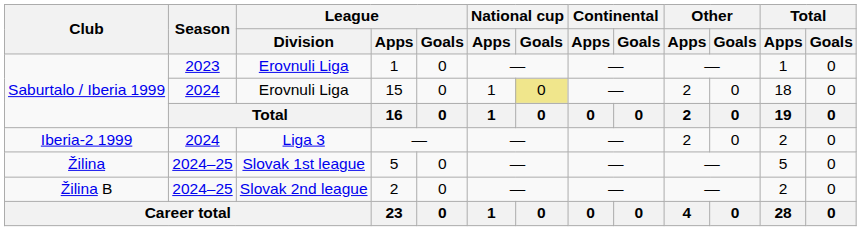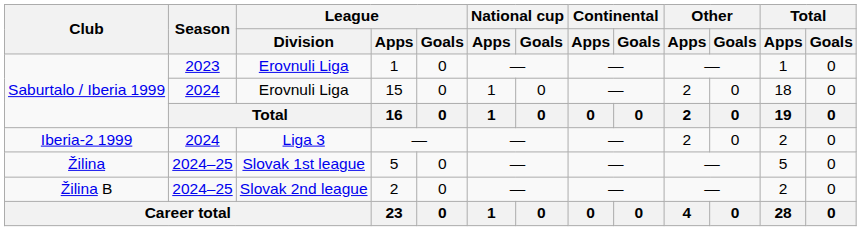(541, 90) khaki background -> (541, 90) no background
